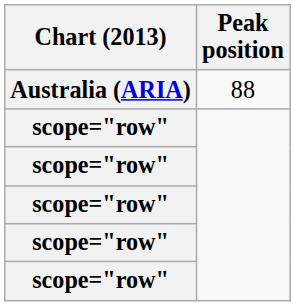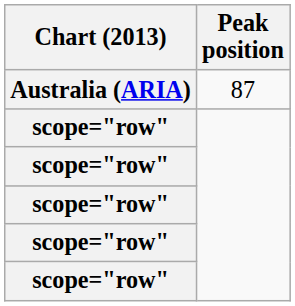(243, 89) 88 -> (243, 89) 87
